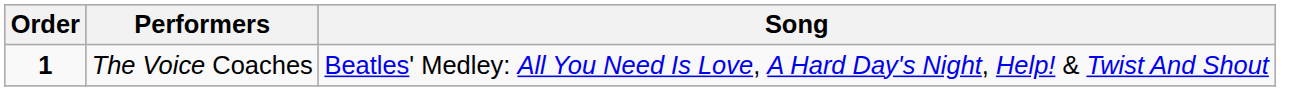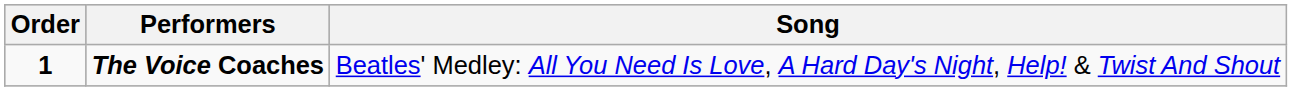(202, 65) normal -> (208, 65) bold
